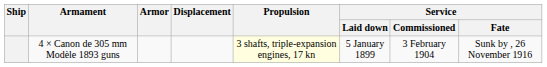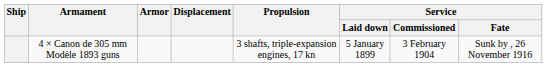(287, 49) lightyellow background -> (287, 49) no background
